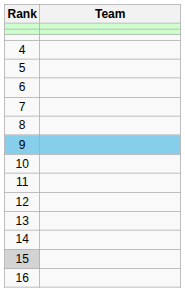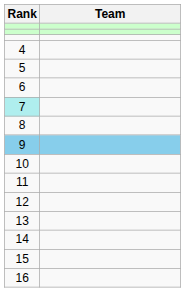(22, 106) no background -> (22, 106) paleturquoise background
(22, 258) lightgrey background -> (22, 258) no background
